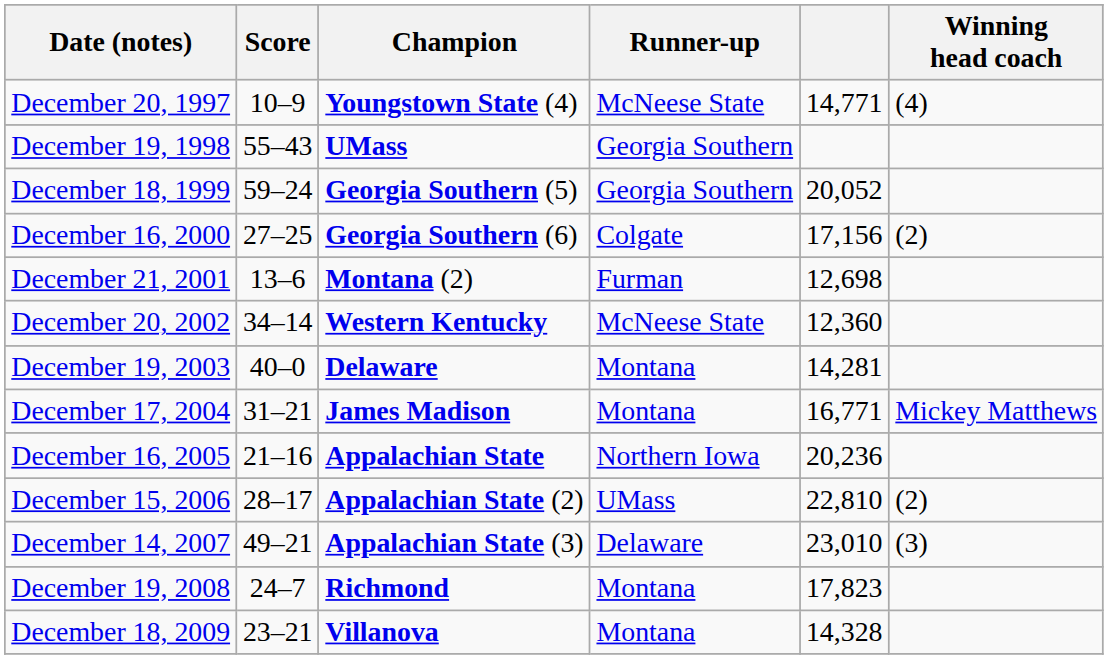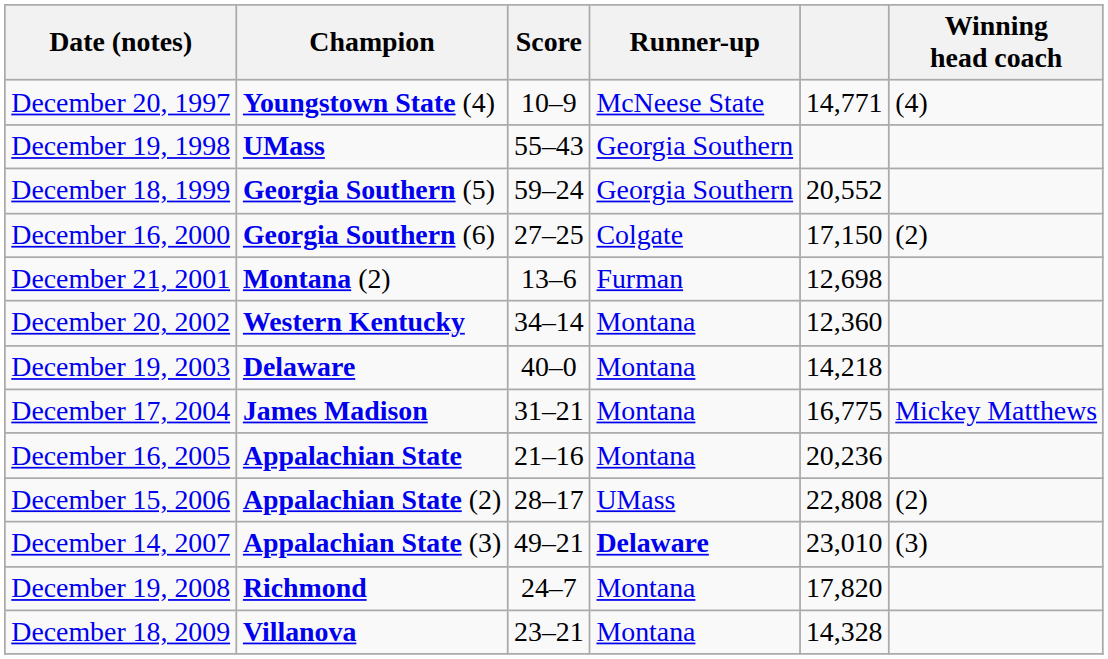columns swapped: (454, 42) <-> (278, 42)
(844, 190) 20,052 -> (844, 190) 20,552
(844, 234) 17,156 -> (844, 234) 17,150
(680, 322) McNeese State -> (646, 322) Montana
(844, 366) 14,281 -> (844, 366) 14,218
(844, 411) 16,771 -> (844, 411) 16,775
(678, 455) Northern Iowa -> (646, 455) Montana
(844, 499) 22,810 -> (844, 499) 22,808
(650, 543) normal -> (653, 543) bold
(844, 587) 17,823 -> (844, 587) 17,820
